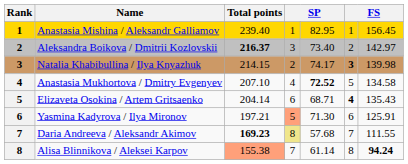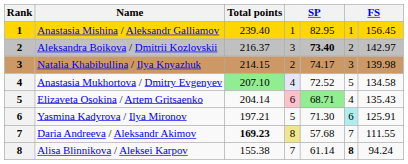(255, 47) bold -> (255, 47) normal
(322, 47) normal -> (322, 47) bold
(351, 64) bold -> (351, 64) normal
(255, 82) no background -> (255, 82) lightgreen background
(292, 82) no background -> (292, 82) lavender background
(322, 82) bold -> (322, 82) normal
(292, 99) no background -> (292, 99) pink background
(322, 99) no background -> (322, 99) lightgreen background
(351, 99) bold -> (351, 99) normal
(292, 116) lightsalmon background -> (292, 116) no background
(351, 116) no background -> (351, 116) paleturquoise background
(255, 151) lightsalmon background -> (255, 151) no background
(351, 151) normal -> (351, 151) bold
(381, 151) bold -> (381, 151) normal
